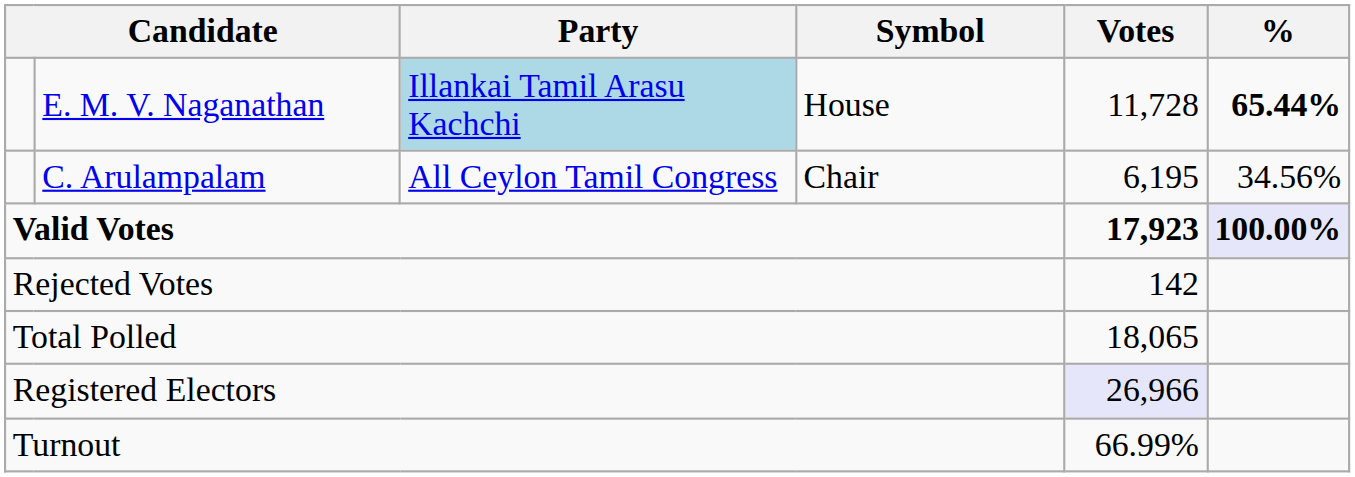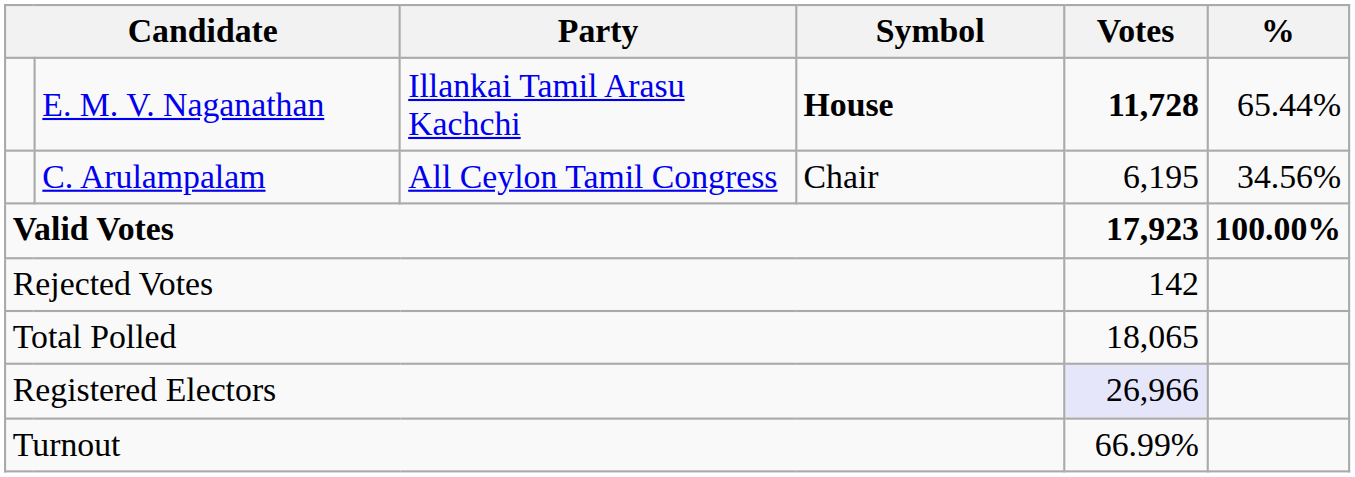(546, 103) lightblue background -> (546, 103) no background
(847, 103) normal -> (849, 103) bold
(1153, 103) normal -> (1153, 103) bold
(1286, 103) bold -> (1289, 103) normal
(1278, 229) lavender background -> (1278, 229) no background
